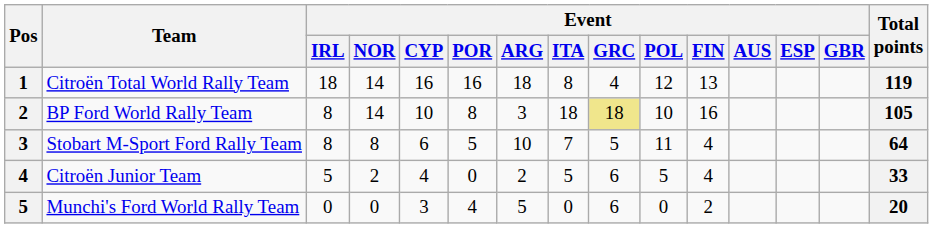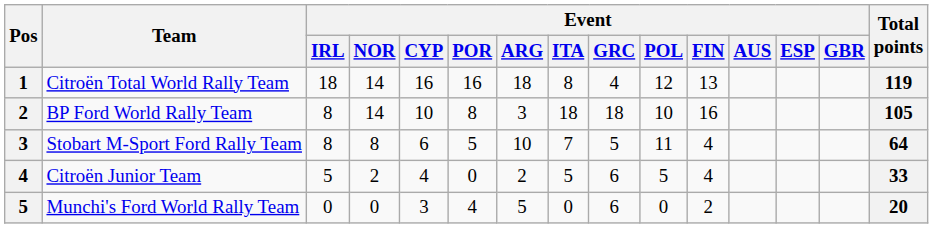(614, 113) khaki background -> (614, 113) no background
